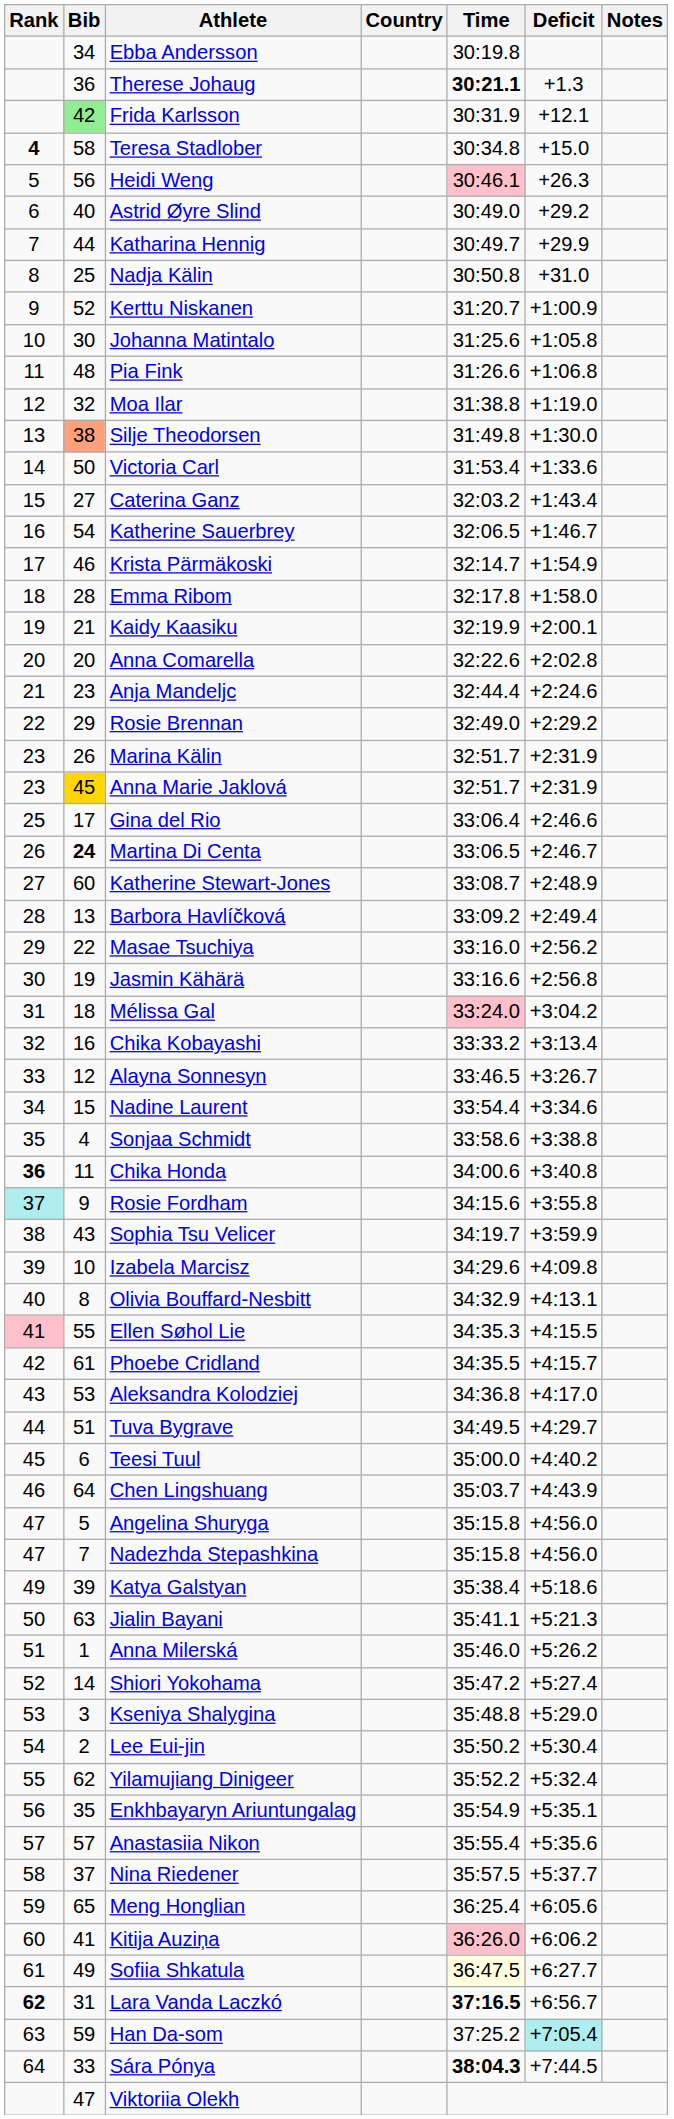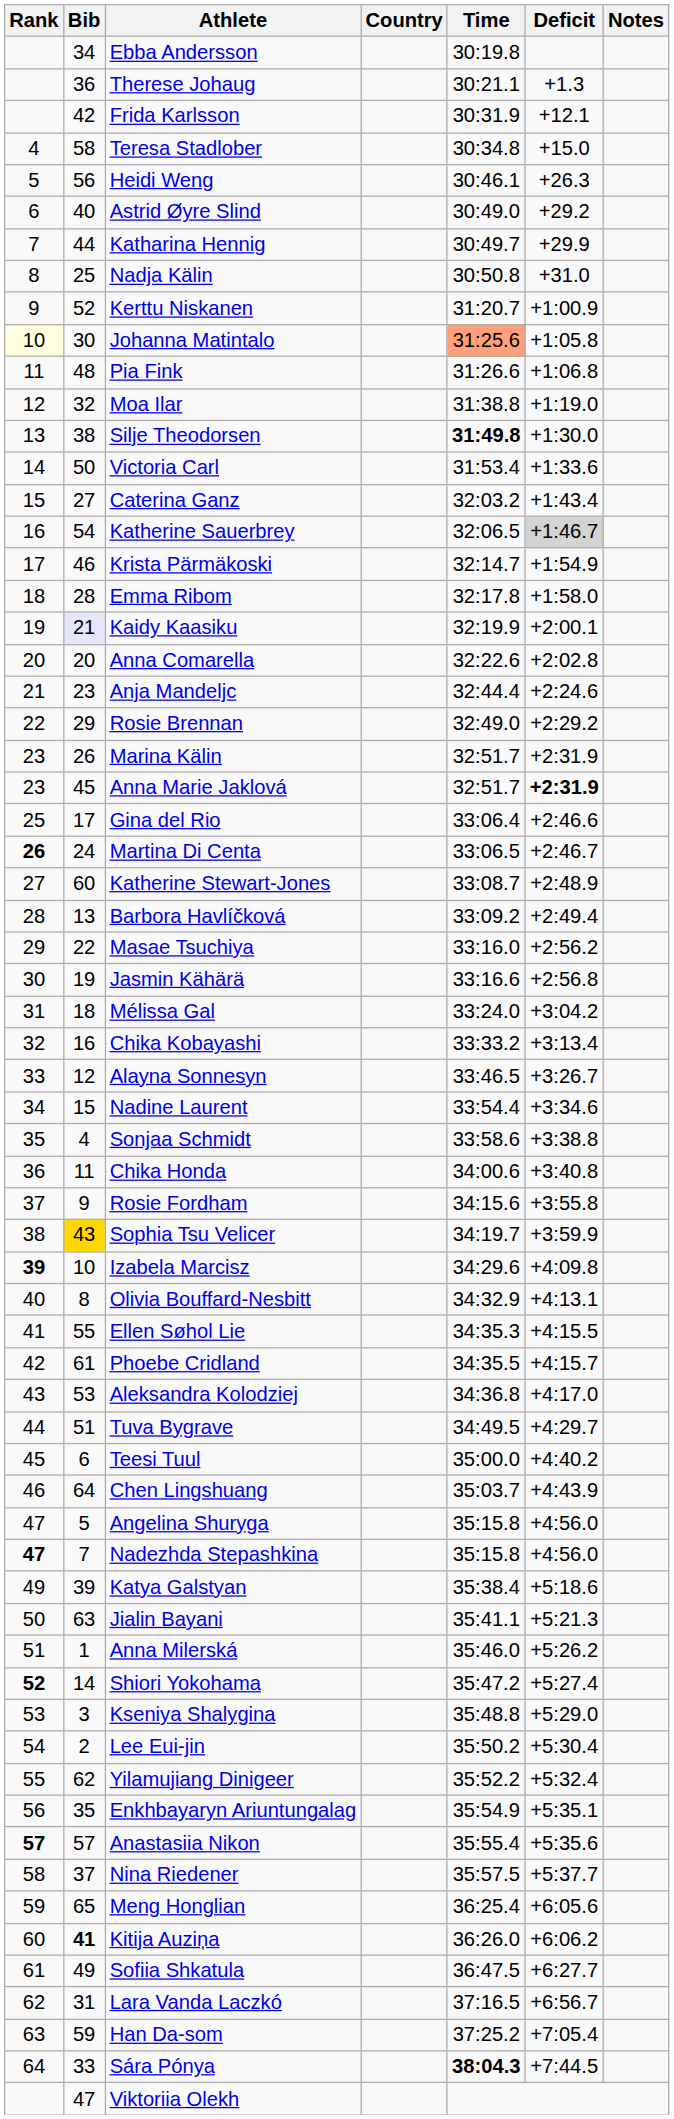(486, 84) bold -> (486, 84) normal
(84, 116) lightgreen background -> (84, 116) no background
(34, 148) bold -> (34, 148) normal
(486, 180) pink background -> (486, 180) no background
(34, 340) no background -> (34, 340) lightyellow background
(486, 340) no background -> (486, 340) lightsalmon background
(84, 436) lightsalmon background -> (84, 436) no background
(486, 436) normal -> (486, 436) bold
(564, 532) no background -> (564, 532) lightgrey background
(84, 627) no background -> (84, 627) lavender background
(84, 787) gold background -> (84, 787) no background
(564, 787) normal -> (564, 787) bold
(34, 851) normal -> (34, 851) bold
(84, 851) bold -> (84, 851) normal
(486, 1011) pink background -> (486, 1011) no background
(34, 1171) bold -> (34, 1171) normal
(34, 1203) paleturquoise background -> (34, 1203) no background
(84, 1235) no background -> (84, 1235) gold background
(34, 1267) normal -> (34, 1267) bold
(34, 1331) pink background -> (34, 1331) no background
(34, 1555) normal -> (34, 1555) bold
(34, 1683) normal -> (34, 1683) bold
(34, 1842) normal -> (34, 1842) bold
(84, 1938) normal -> (84, 1938) bold
(486, 1938) pink background -> (486, 1938) no background
(486, 1970) lightyellow background -> (486, 1970) no background
(34, 2002) bold -> (34, 2002) normal
(486, 2002) bold -> (486, 2002) normal
(564, 2034) paleturquoise background -> (564, 2034) no background
